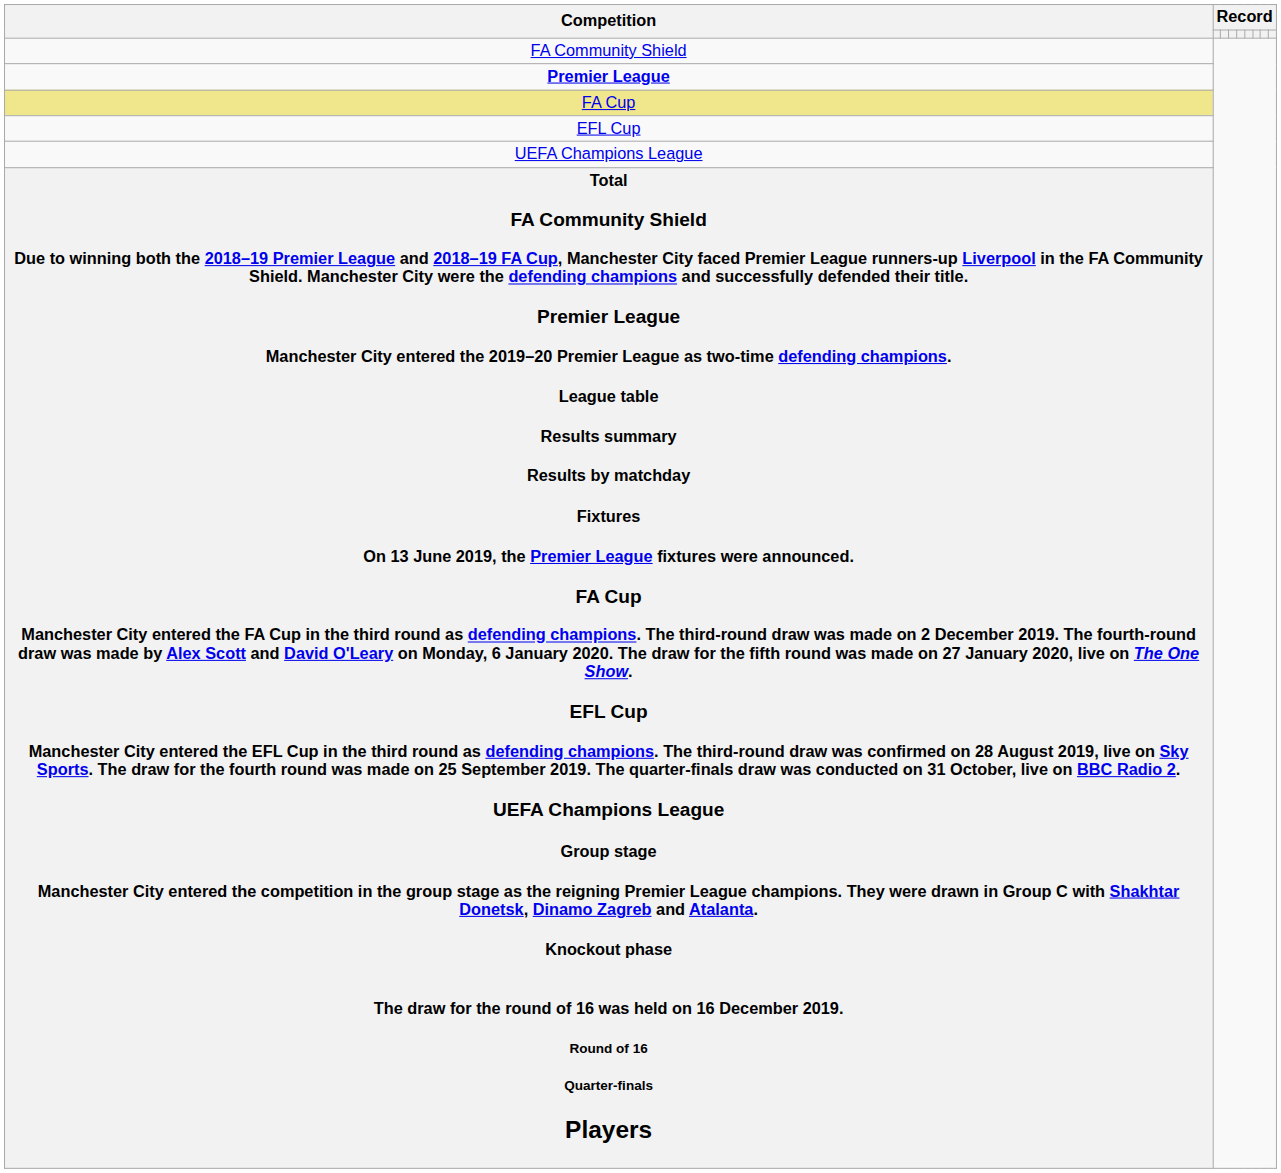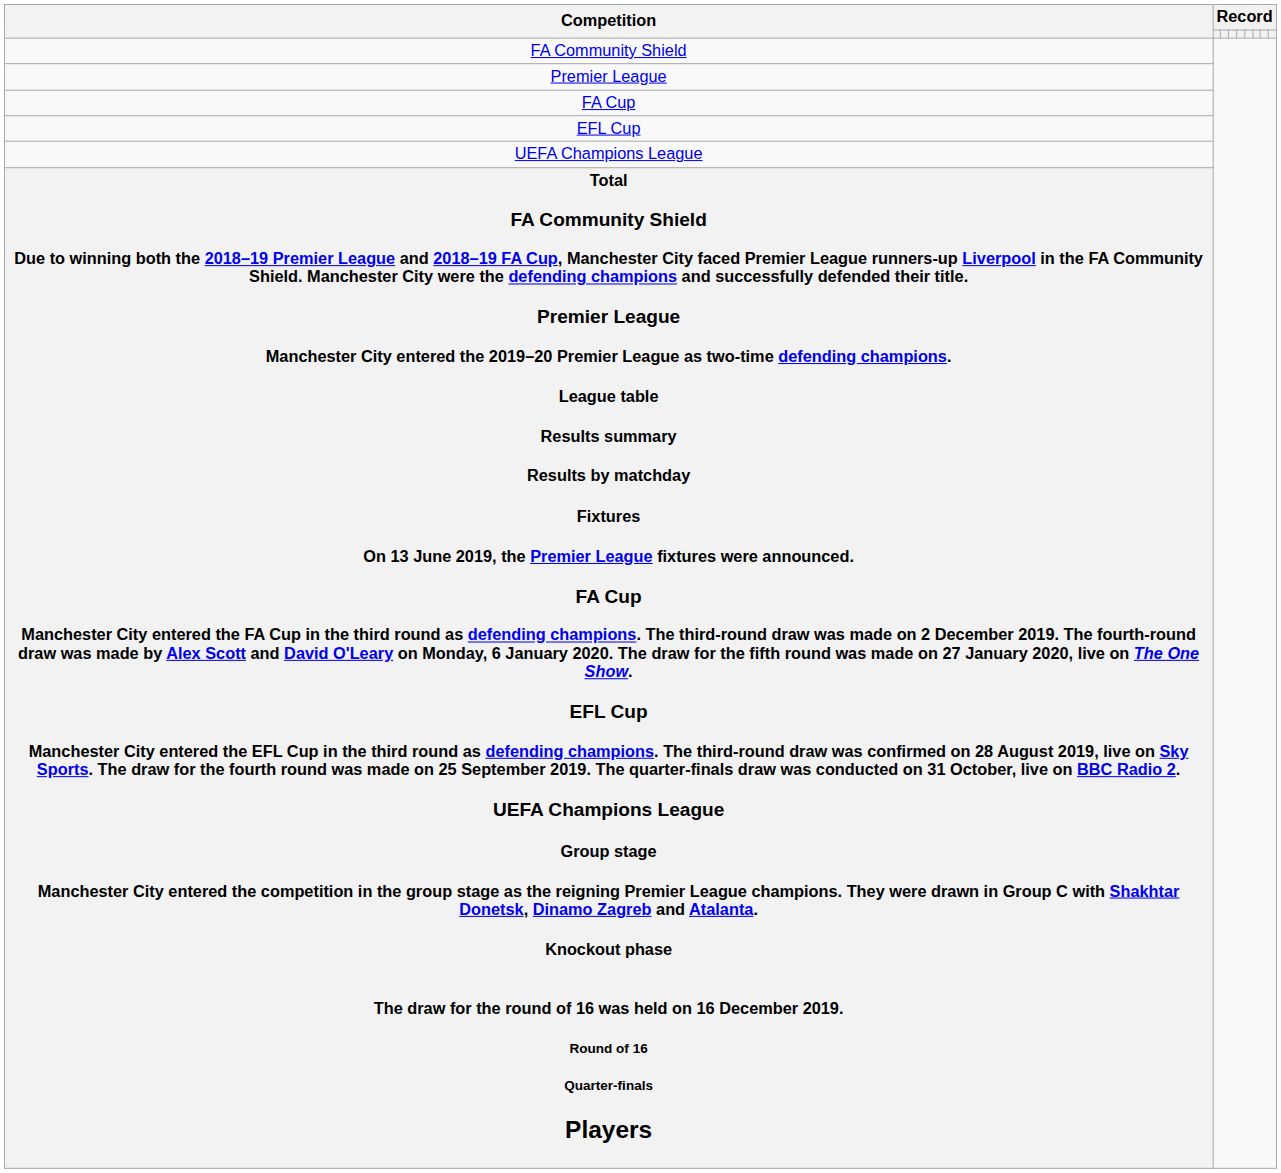(609, 76) bold -> (609, 76) normal
(609, 102) khaki background -> (609, 102) no background
